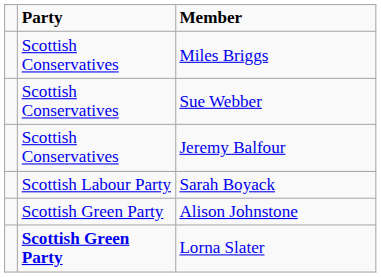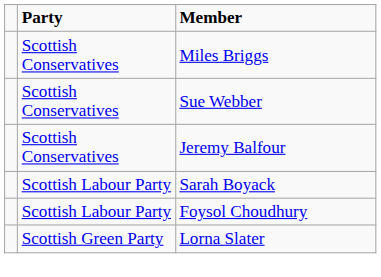+ row: (243, 211)
- row: (239, 211)
(76, 248) bold -> (93, 238) normal
